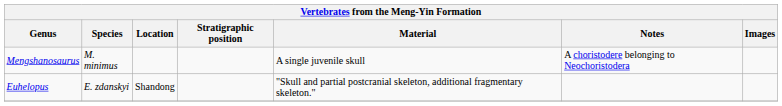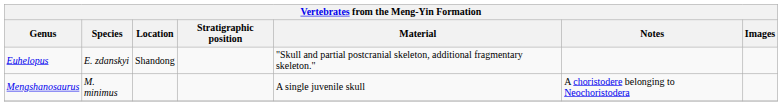rows swapped: (28, 87) <-> (43, 60)
